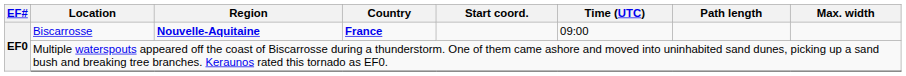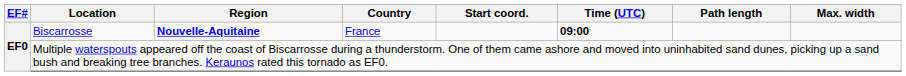(364, 31) bold -> (363, 31) normal
(574, 31) normal -> (575, 31) bold
